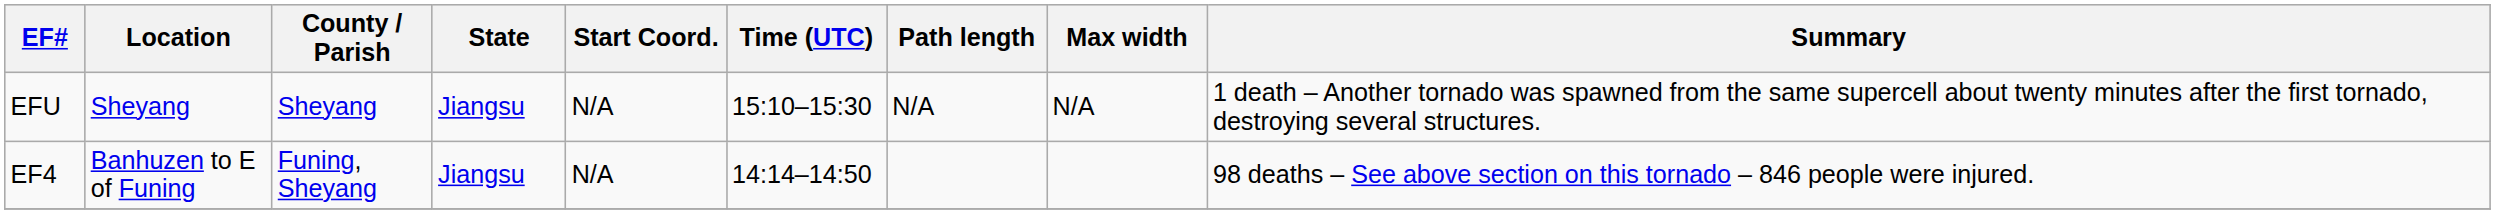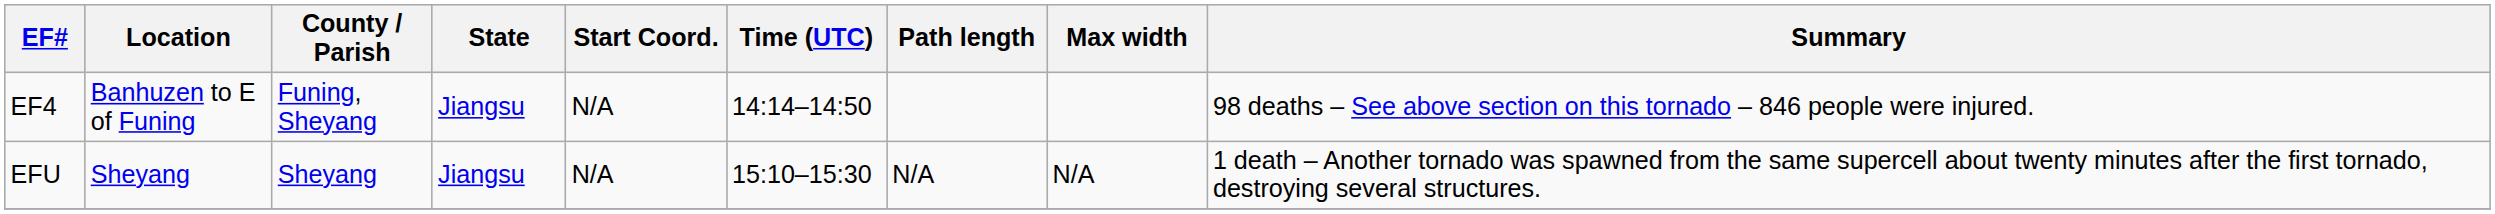rows swapped: (34, 174) <-> (36, 106)
